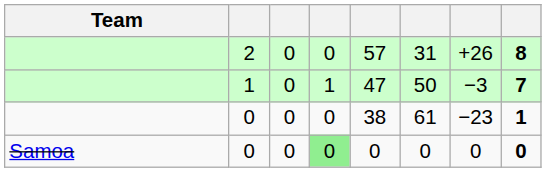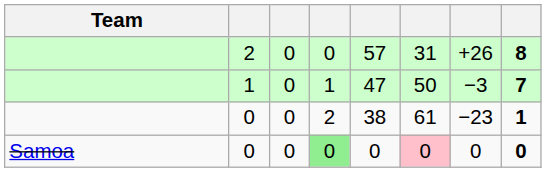(330, 118) 0 -> (330, 118) 2
(425, 150) no background -> (425, 150) pink background
